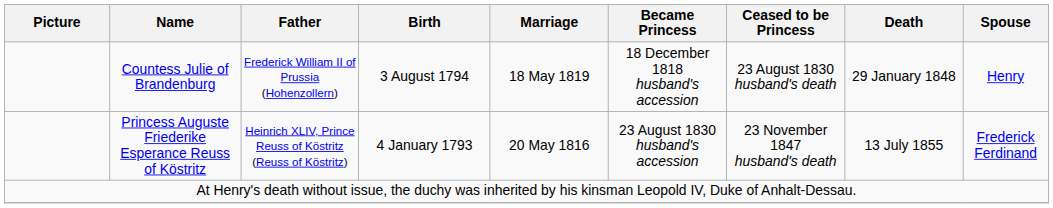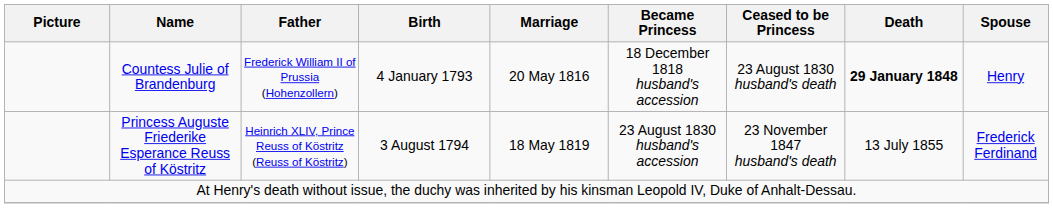(425, 76) 3 August 1794 -> (425, 76) 4 January 1793
(549, 76) 18 May 1819 -> (549, 76) 20 May 1816
(904, 76) normal -> (904, 76) bold
(425, 145) 4 January 1793 -> (425, 145) 3 August 1794
(549, 145) 20 May 1816 -> (549, 145) 18 May 1819
